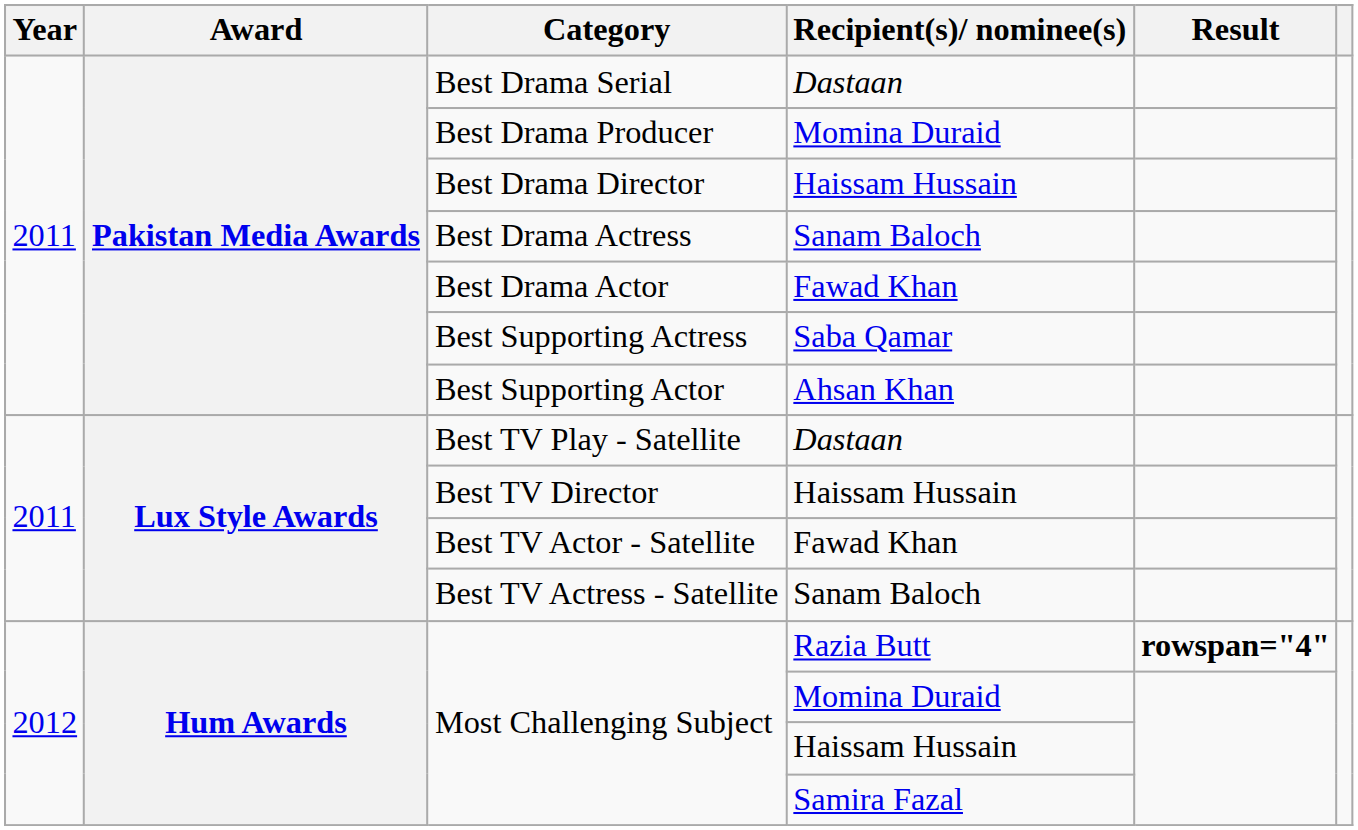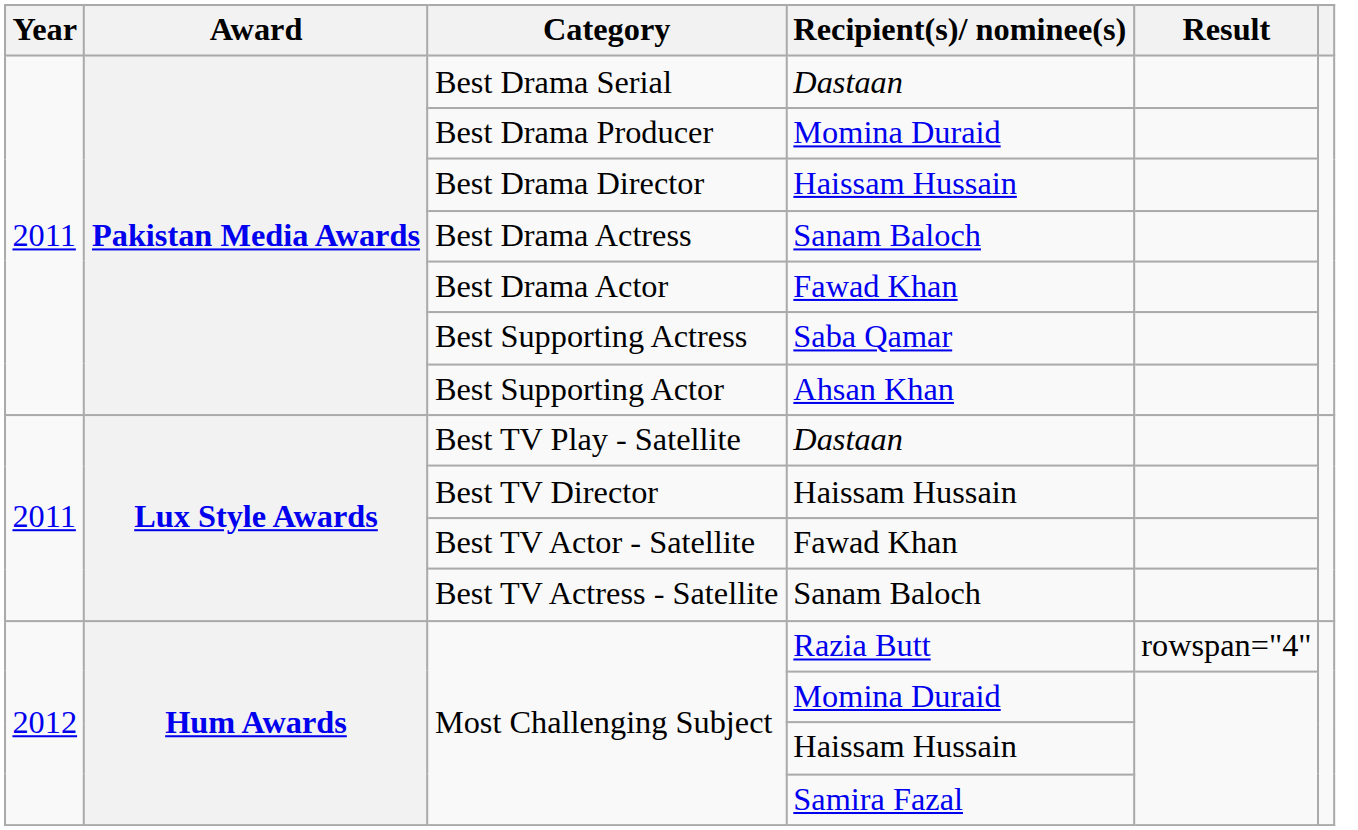(1235, 645) bold -> (1226, 645) normal
